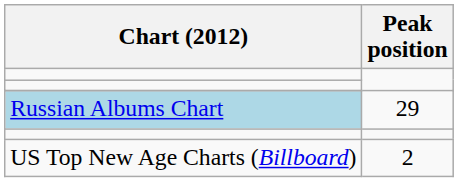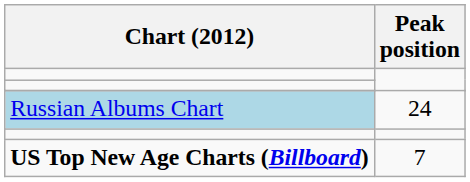(408, 109) 29 -> (420, 109) 24
(183, 157) normal -> (189, 157) bold
(408, 157) 2 -> (420, 157) 7
